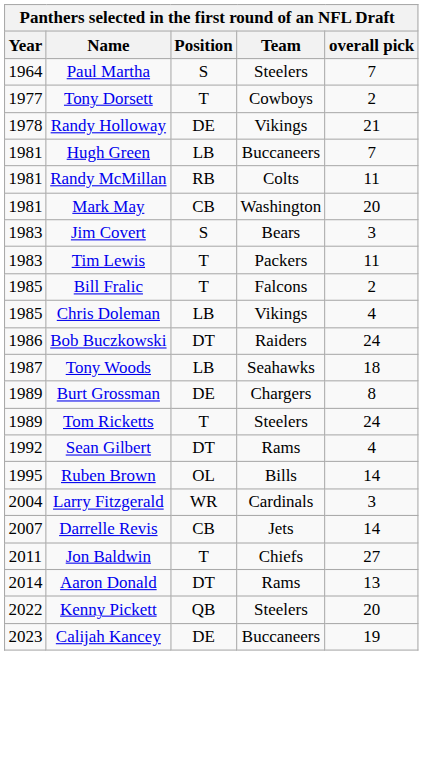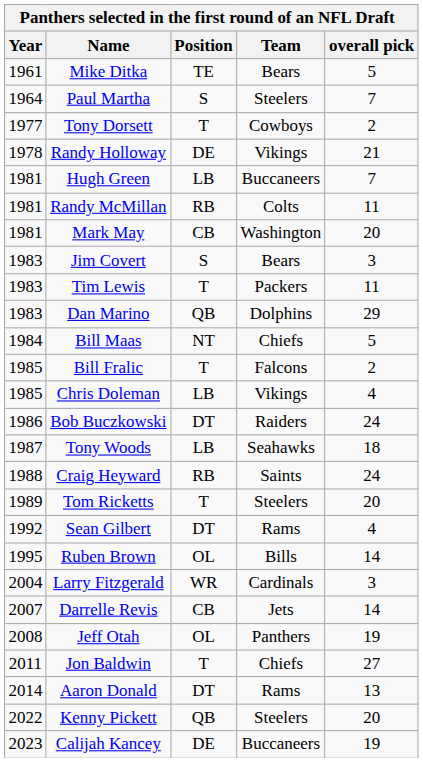+ row: (108, 71)
+ row: (108, 313)
+ row: (108, 340)
+ row: (108, 475)
- row: (108, 394)
(372, 421) 24 -> (372, 502) 20
+ row: (108, 636)
